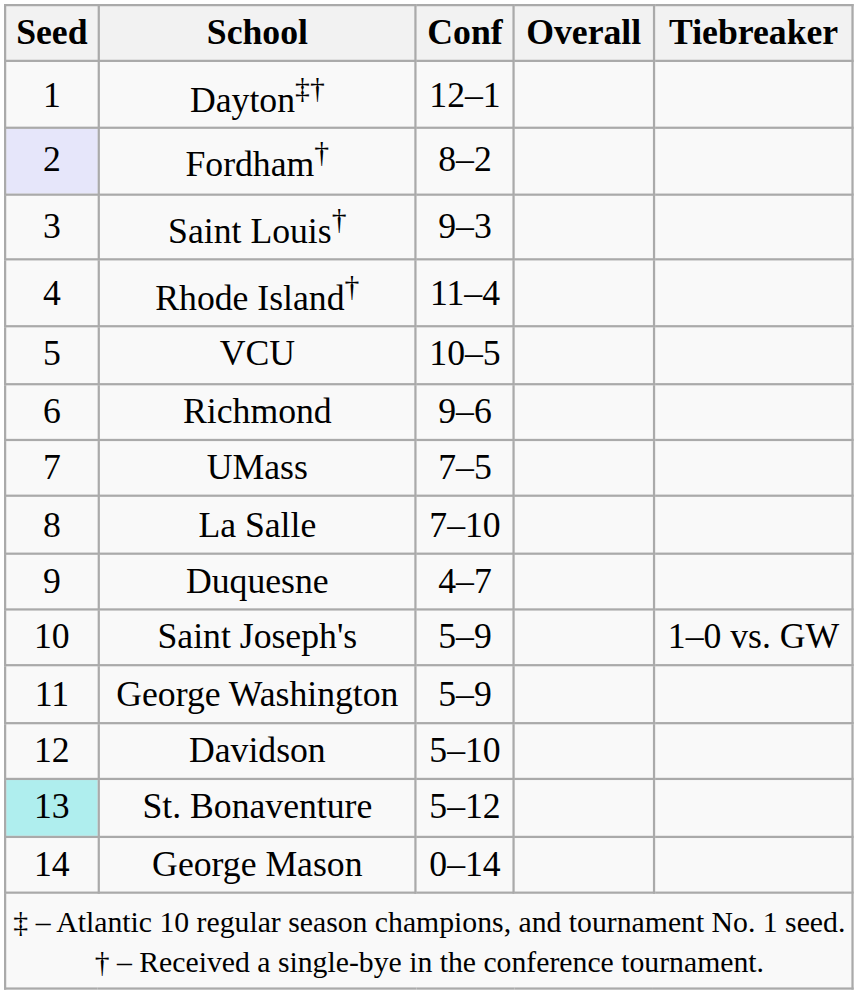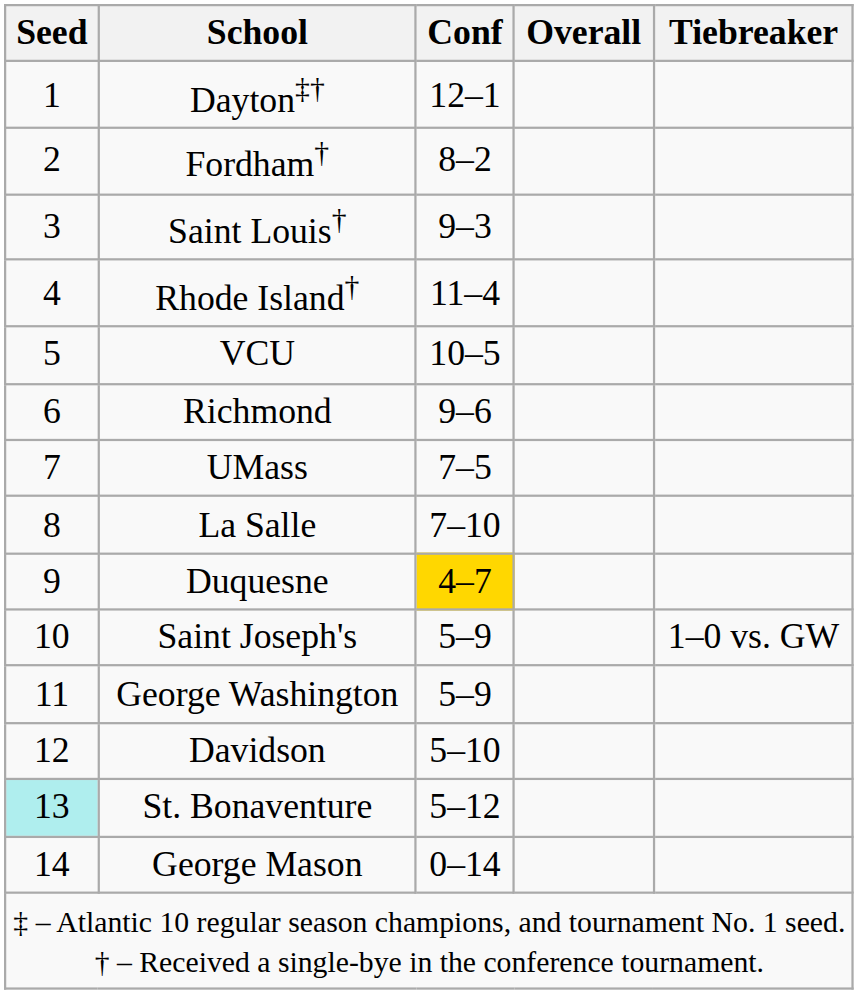(52, 160) lavender background -> (52, 160) no background
(465, 580) no background -> (465, 580) gold background
